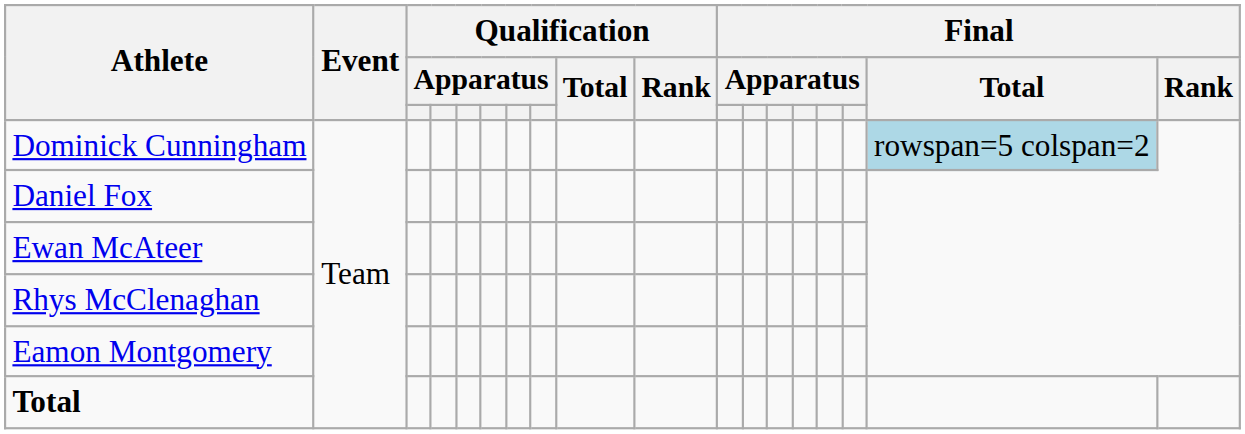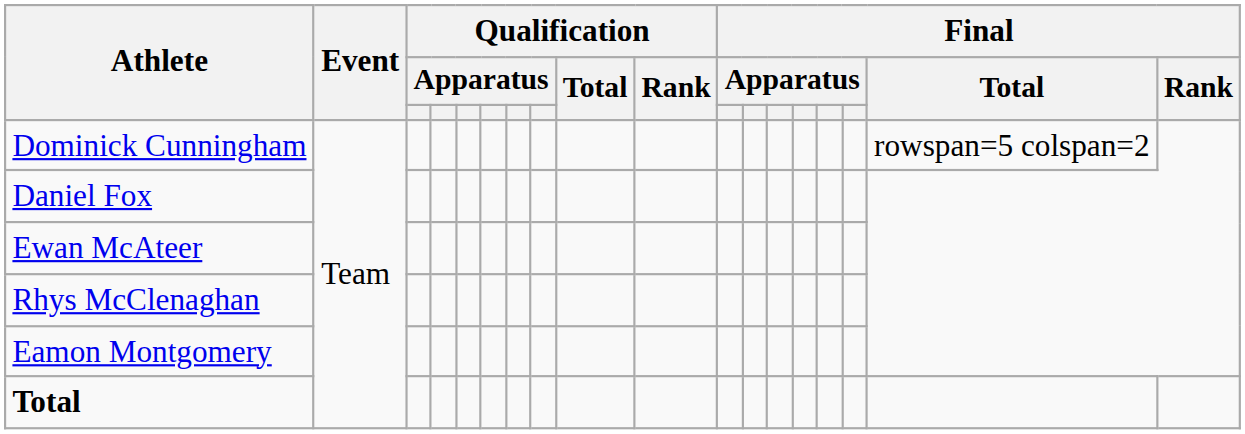(1012, 144) lightblue background -> (1012, 144) no background
